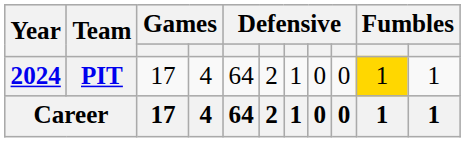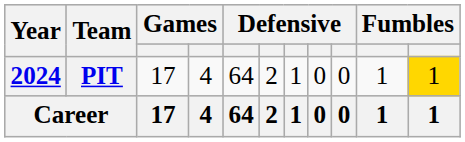(382, 75) gold background -> (382, 75) no background
(434, 75) no background -> (434, 75) gold background
